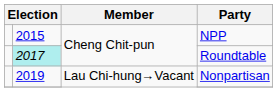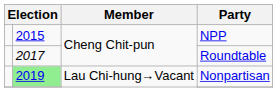(30, 55) paleturquoise background -> (30, 55) no background
(30, 76) no background -> (30, 76) lightgreen background
